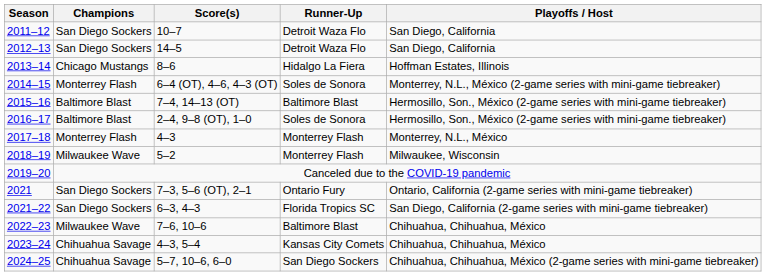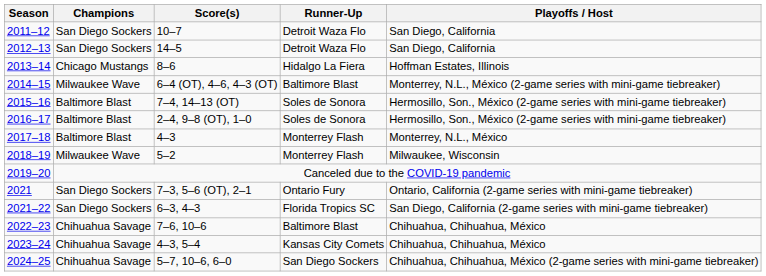(96, 84) Monterrey Flash -> (98, 84) Milwaukee Wave
(324, 84) Soles de Sonora -> (320, 84) Baltimore Blast
(320, 102) Baltimore Blast -> (324, 102) Soles de Sonora
(96, 137) Monterrey Flash -> (93, 137) Baltimore Blast
(98, 226) Milwaukee Wave -> (103, 226) Chihuahua Savage
